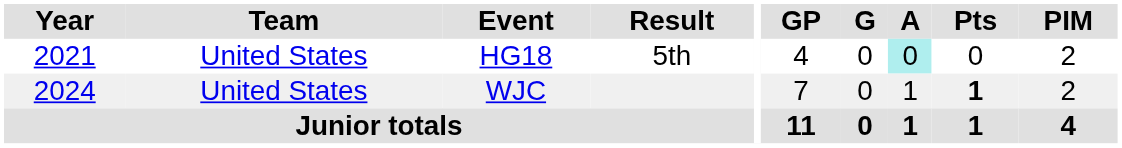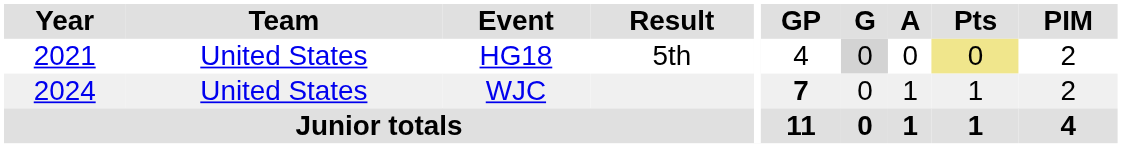(865, 55) no background -> (865, 55) lightgrey background
(910, 55) paleturquoise background -> (910, 55) no background
(976, 55) no background -> (976, 55) khaki background
(801, 90) normal -> (801, 90) bold
(976, 90) bold -> (976, 90) normal
